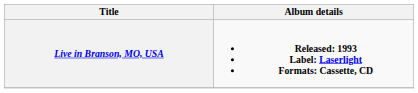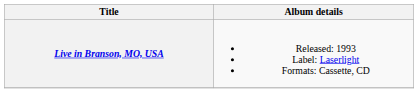(314, 59) bold -> (314, 59) normal
